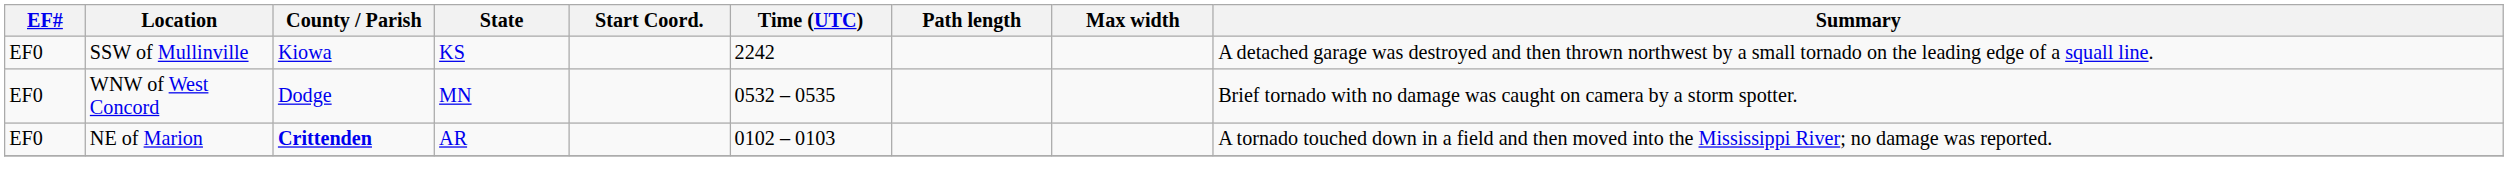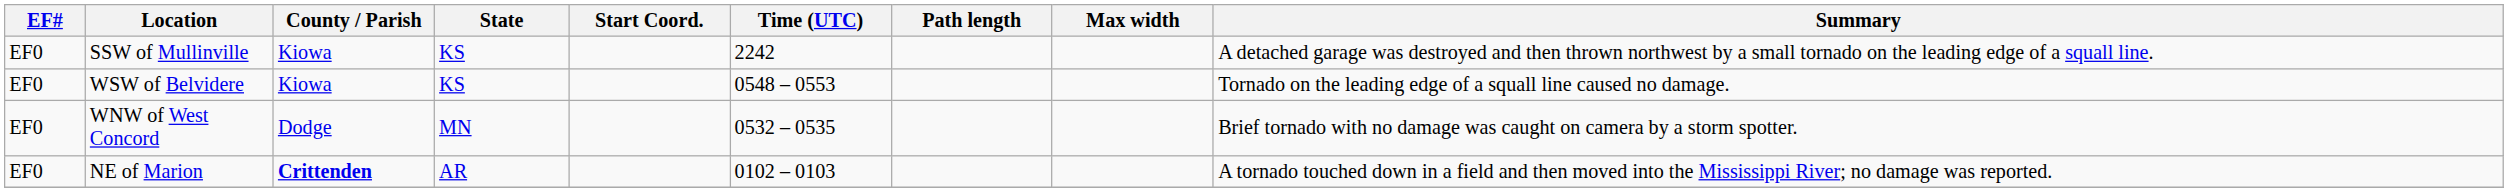+ row: (167, 84)
